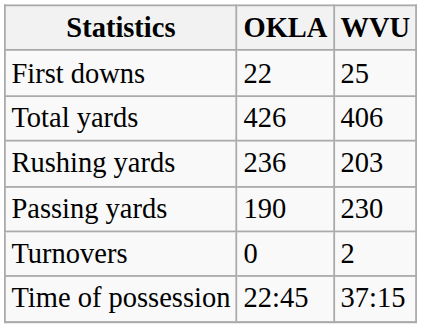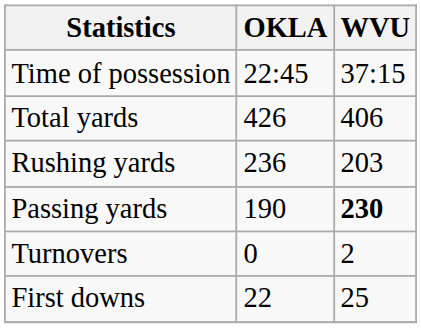rows swapped: (78, 72) <-> (121, 298)
(362, 208) normal -> (362, 208) bold
